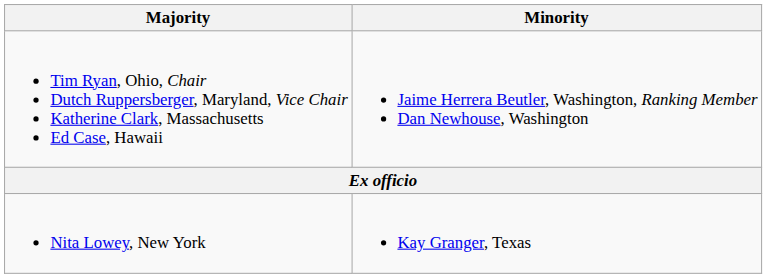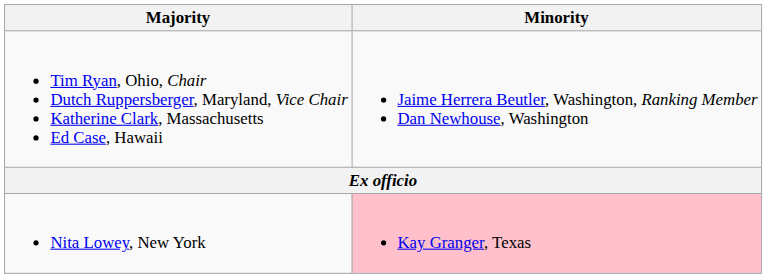(557, 243) no background -> (557, 243) pink background
